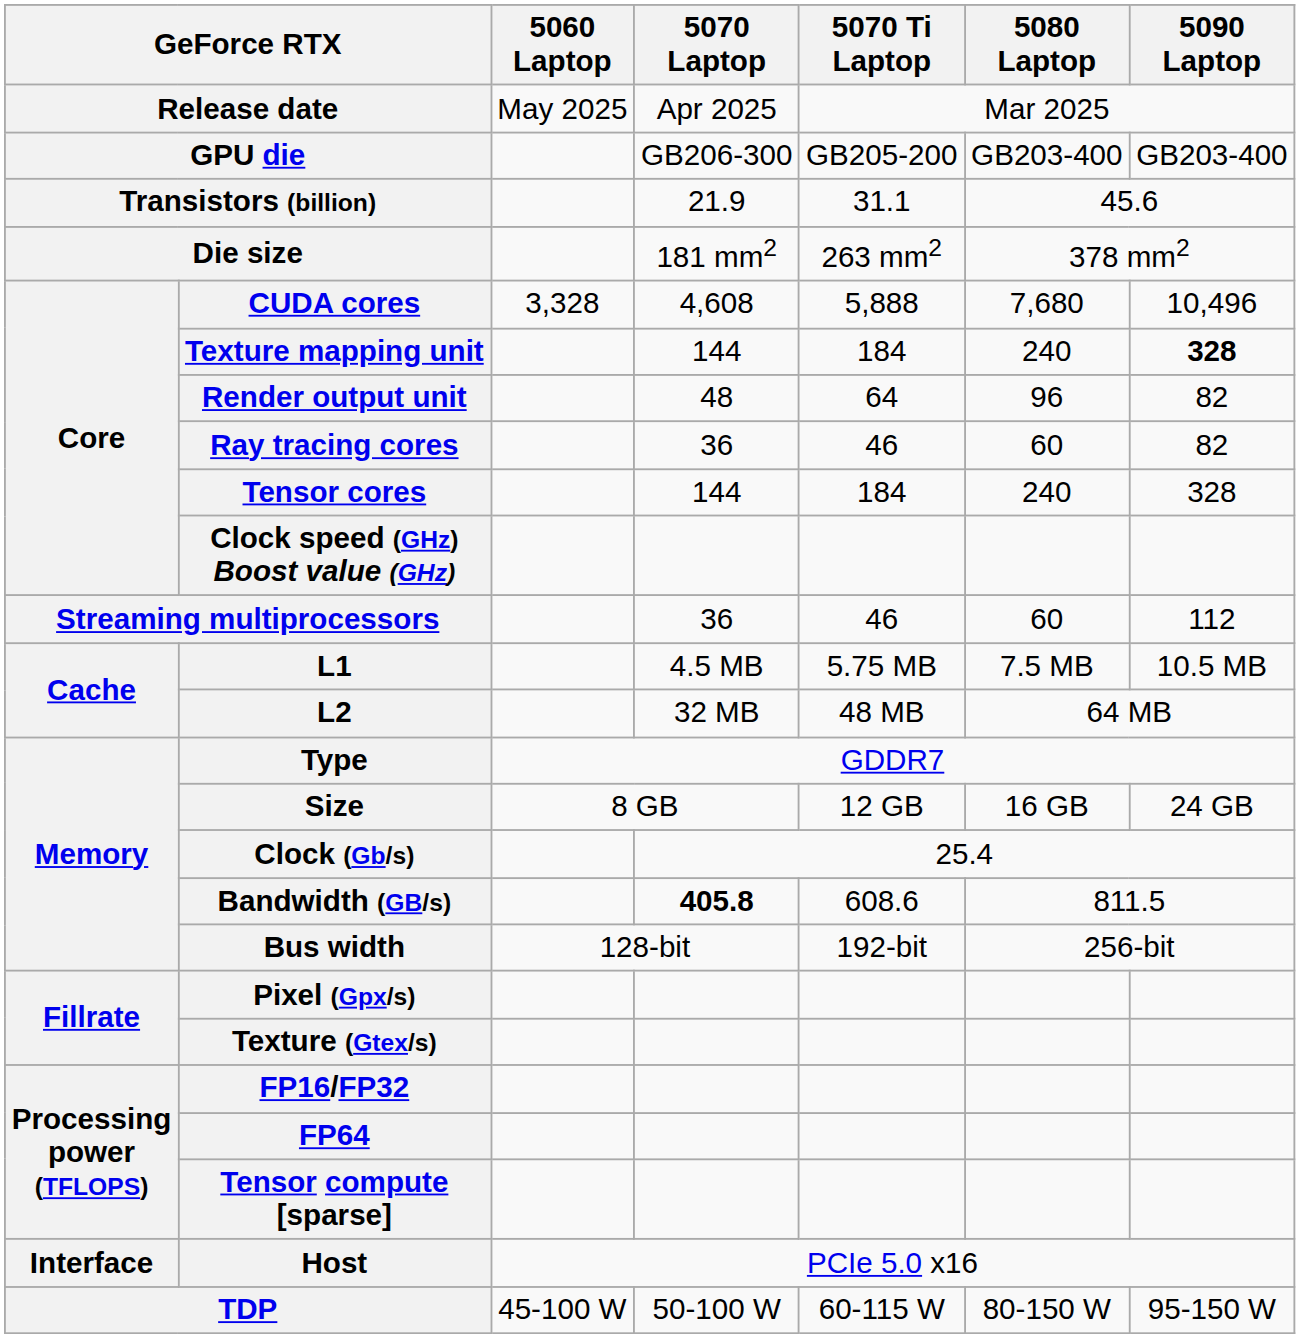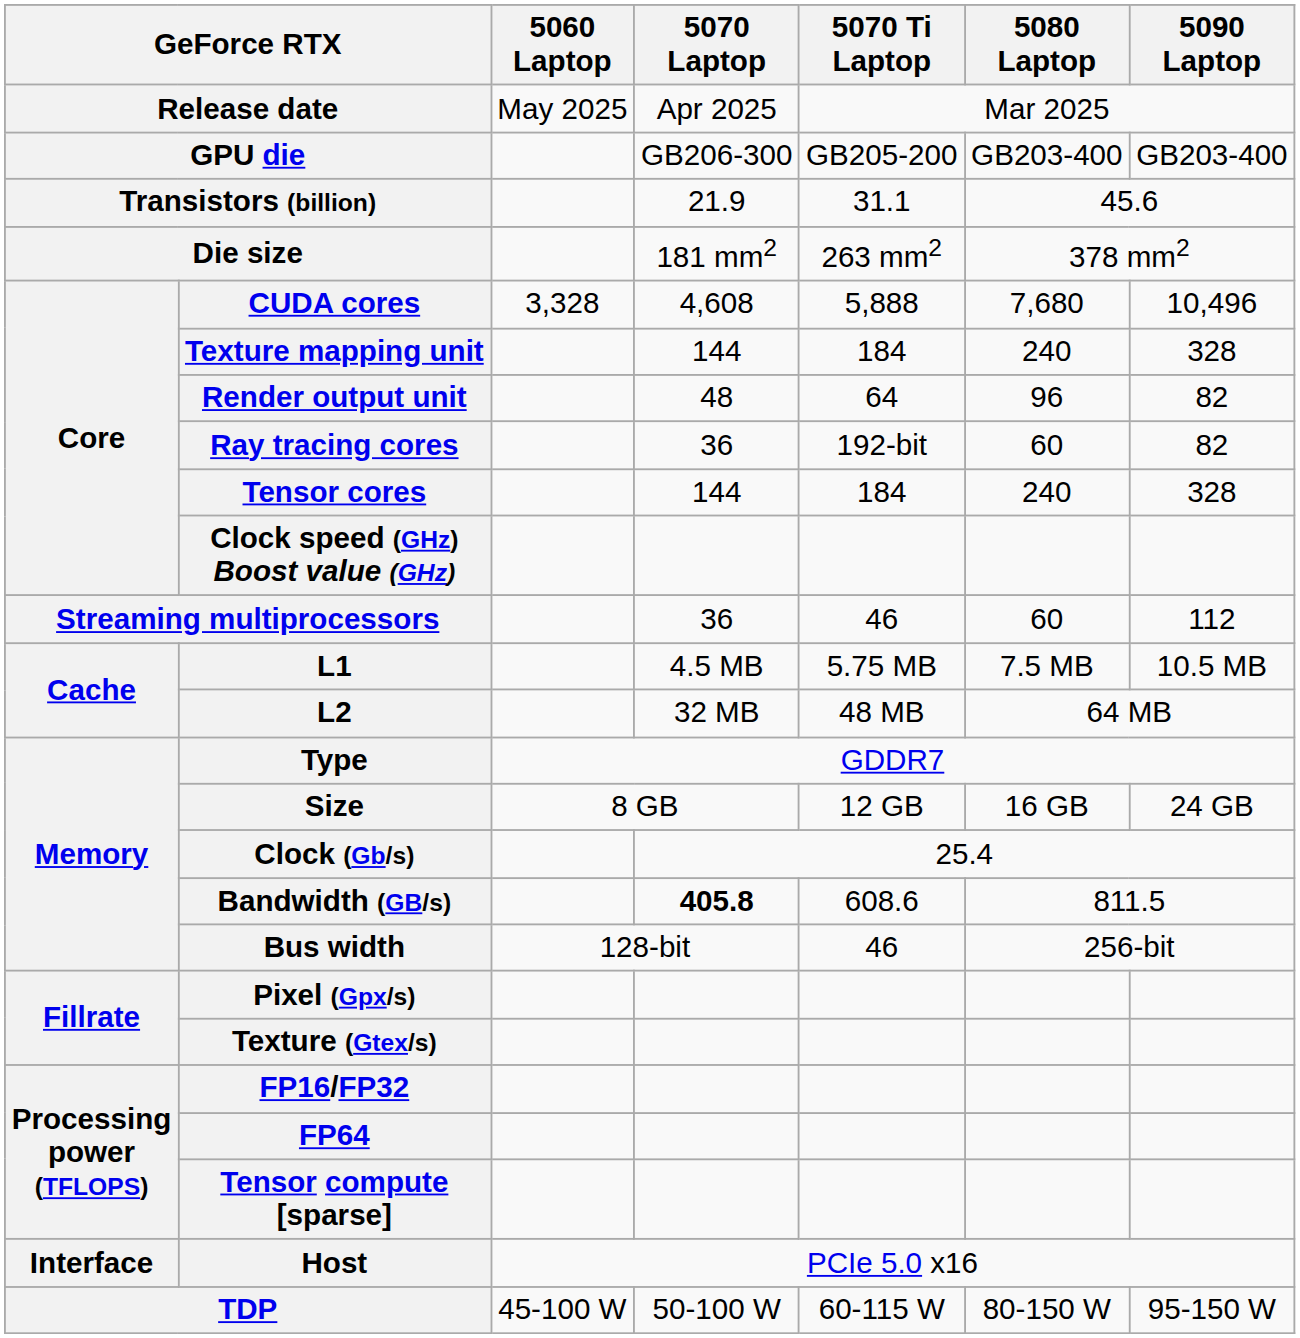(1212, 350) bold -> (1212, 350) normal
(882, 444) 46 -> (882, 444) 192-bit
(882, 947) 192-bit -> (882, 947) 46
